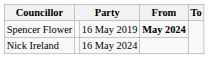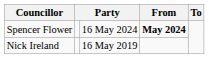(110, 29) 16 May 2019 -> (110, 29) 16 May 2024
(110, 45) 16 May 2024 -> (110, 45) 16 May 2019
